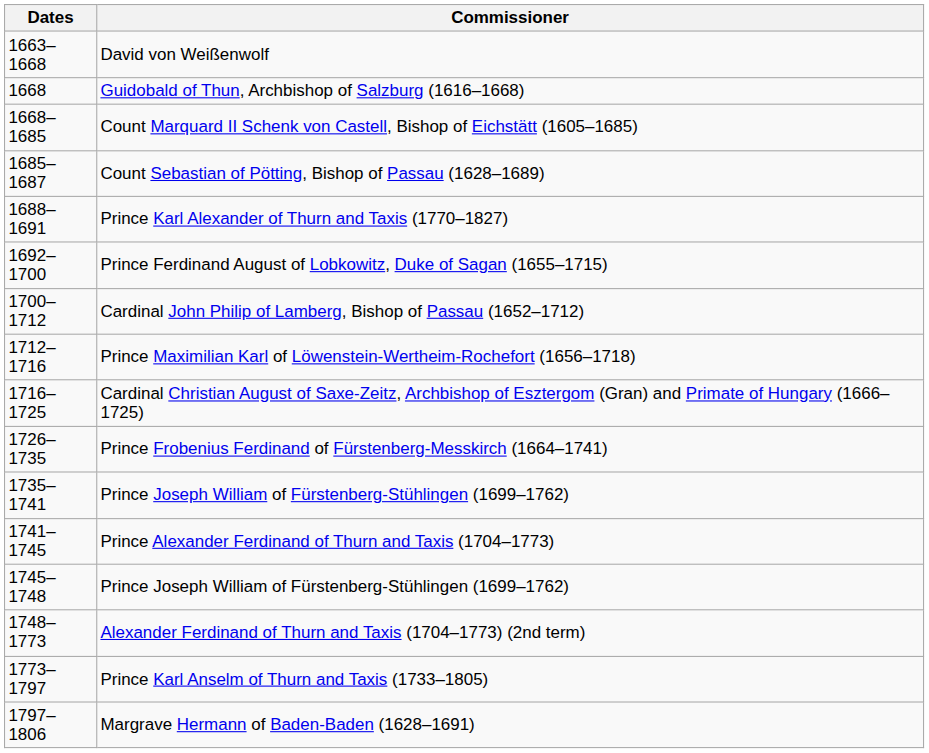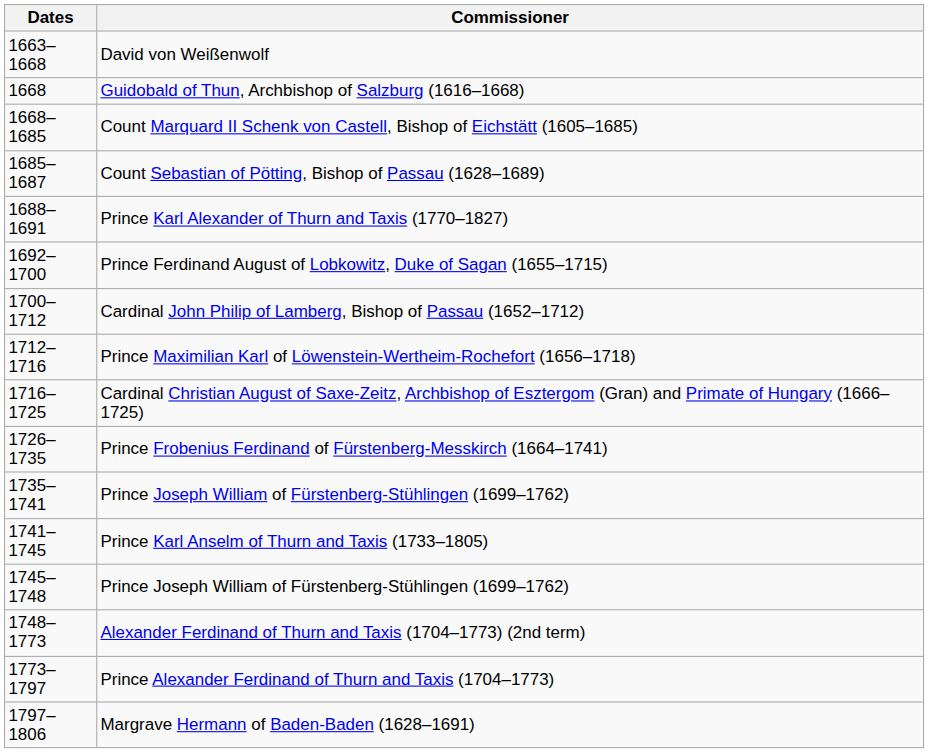(327, 541) Prince Alexander Ferdinand of Thurn and Taxis (1704–1773) -> (294, 541) Prince Karl Anselm of Thurn and Taxis (1733–1805)
(294, 678) Prince Karl Anselm of Thurn and Taxis (1733–1805) -> (327, 678) Prince Alexander Ferdinand of Thurn and Taxis (1704–1773)
